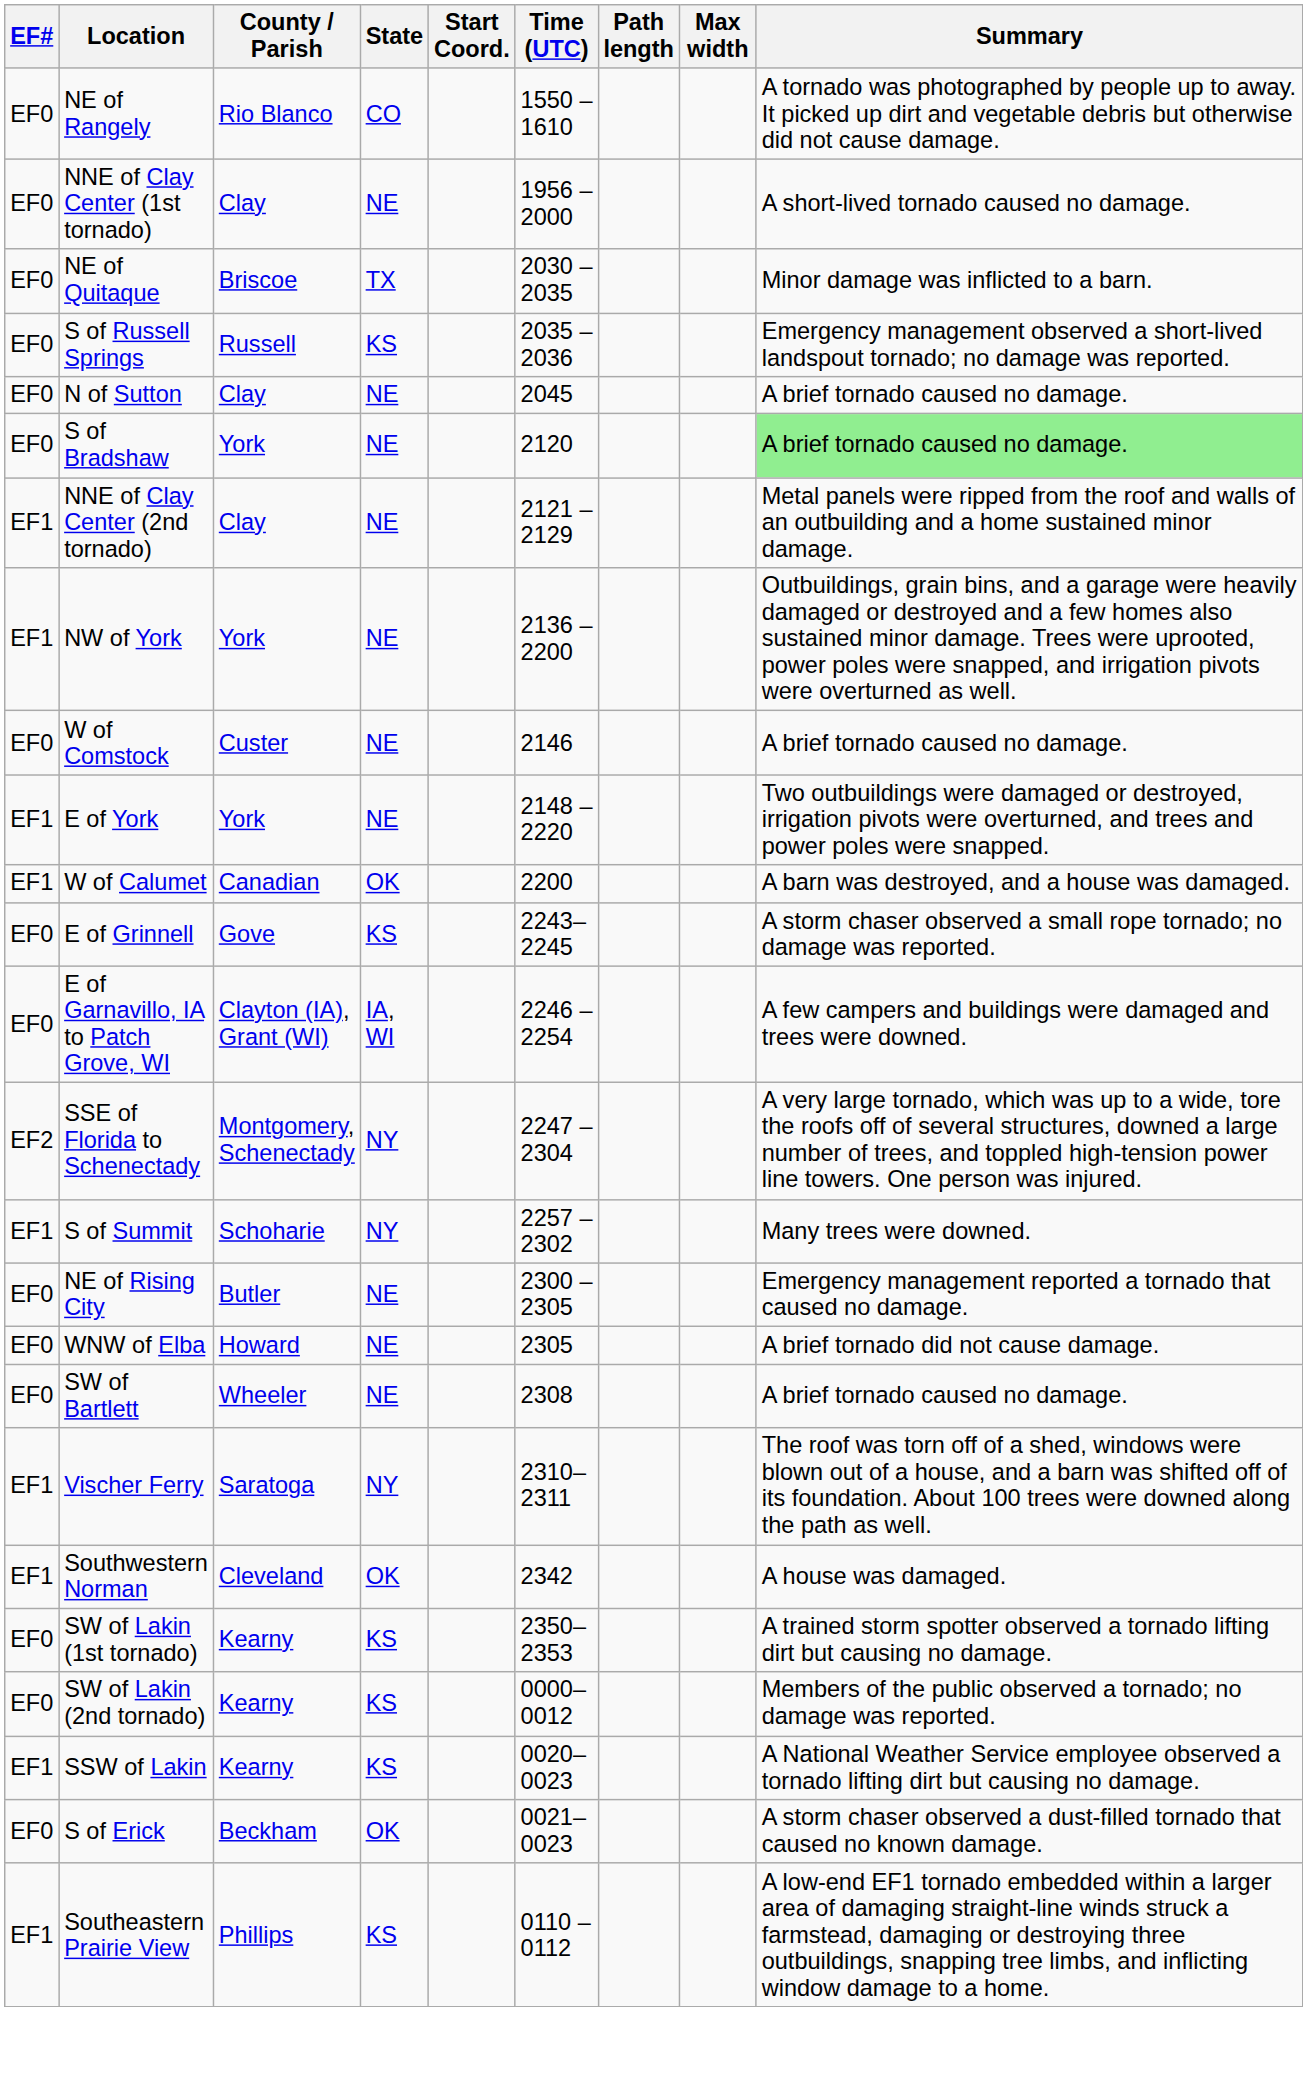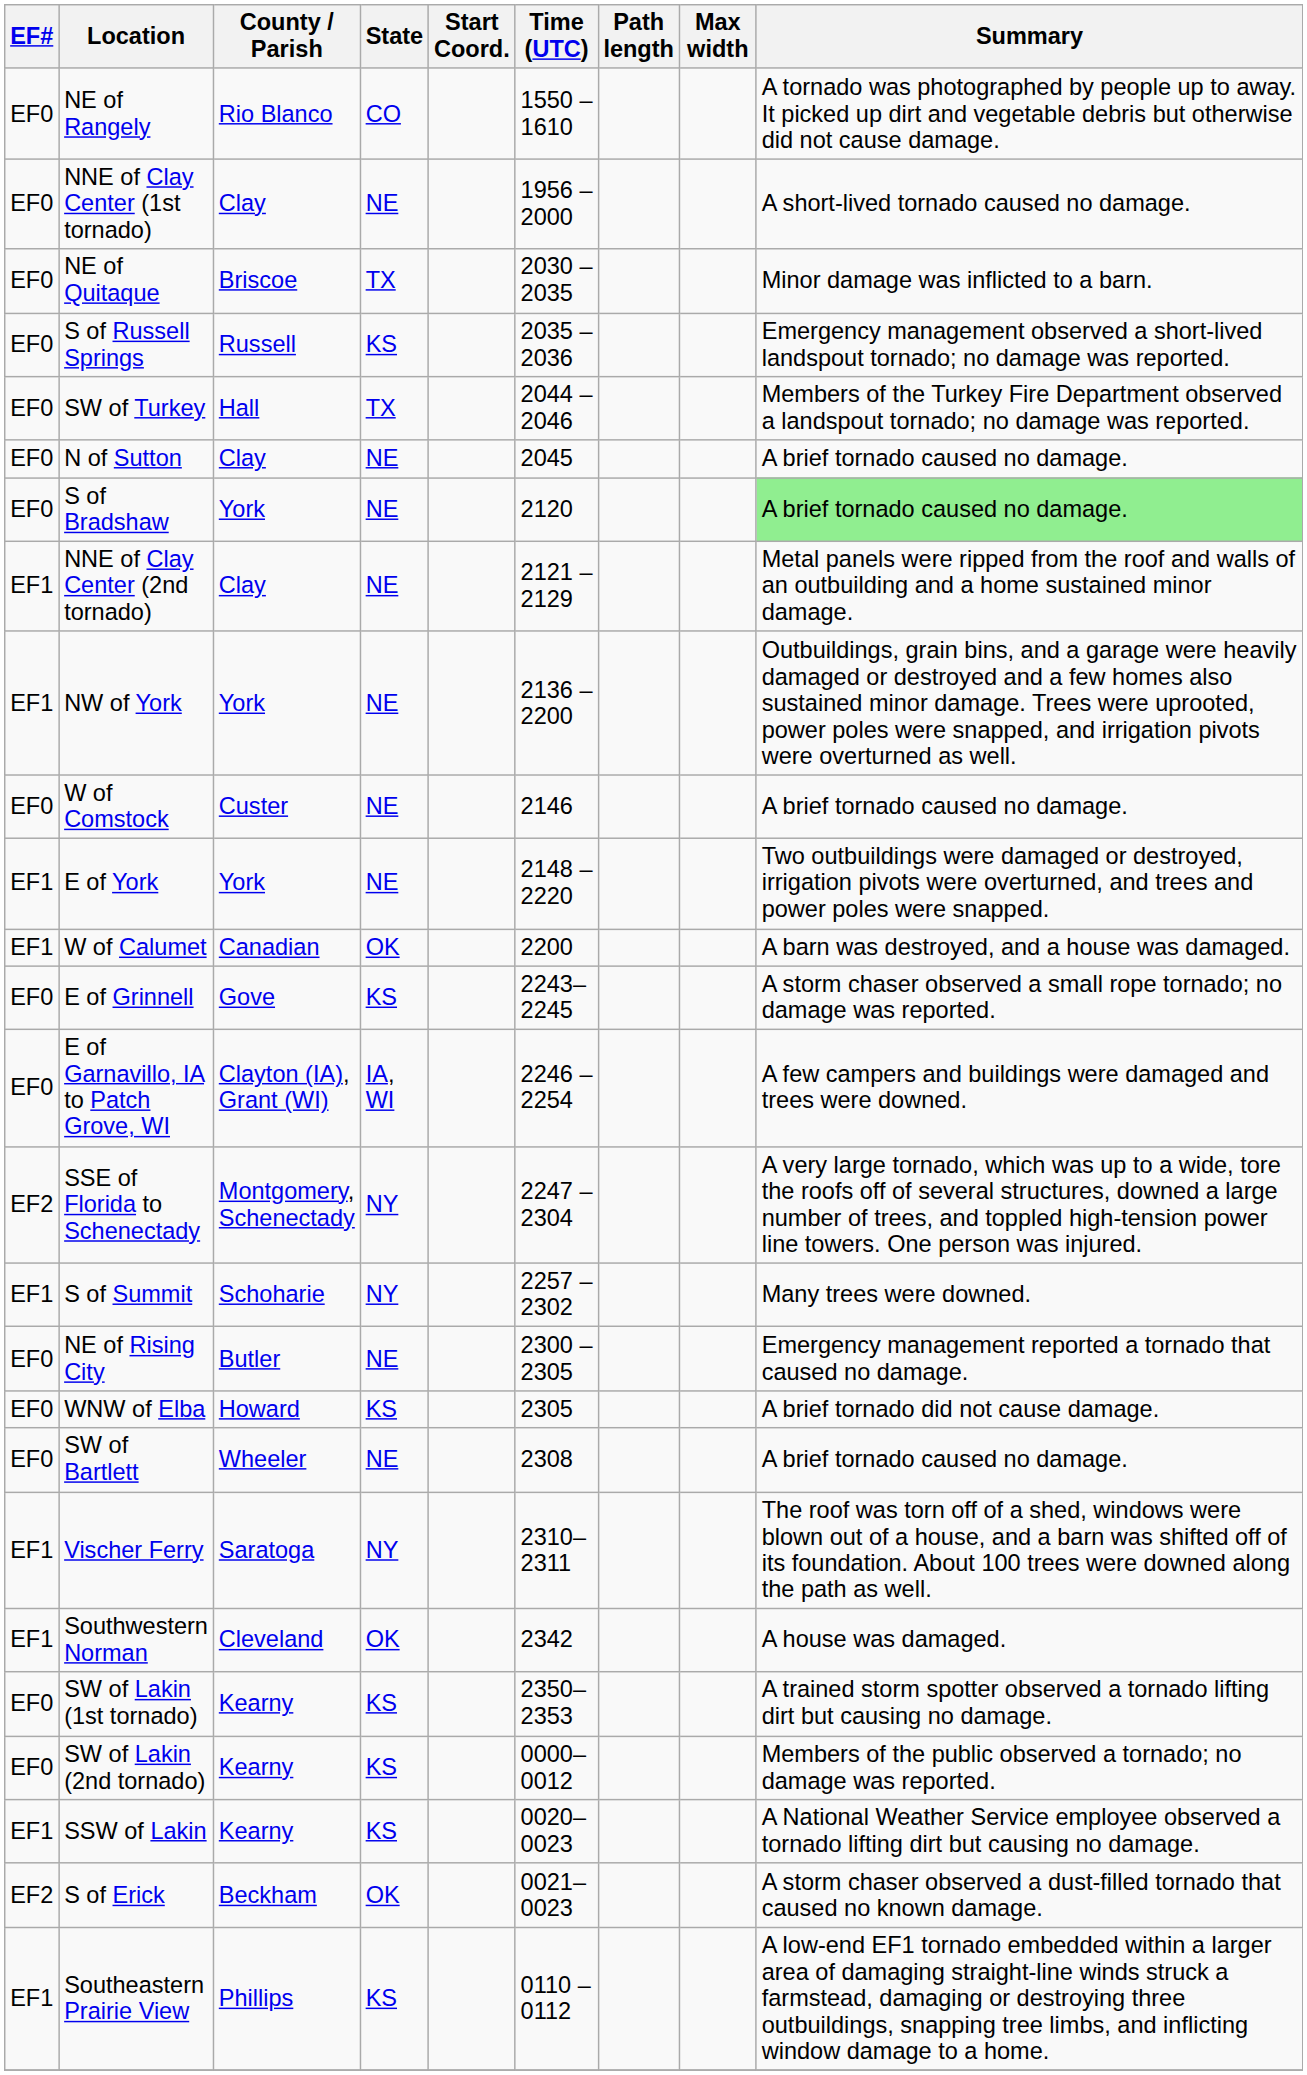+ row: (135, 408)
(382, 1345) NE -> (381, 1408) KS
(32, 1831) EF0 -> (32, 1895) EF2
